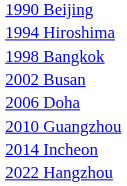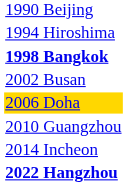(55, 56) normal -> (57, 56) bold
(43, 102) no background -> (43, 102) gold background
(59, 172) normal -> (61, 172) bold
